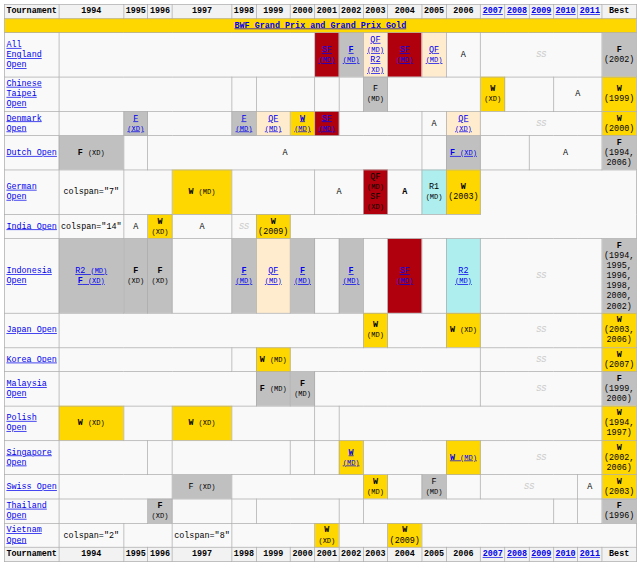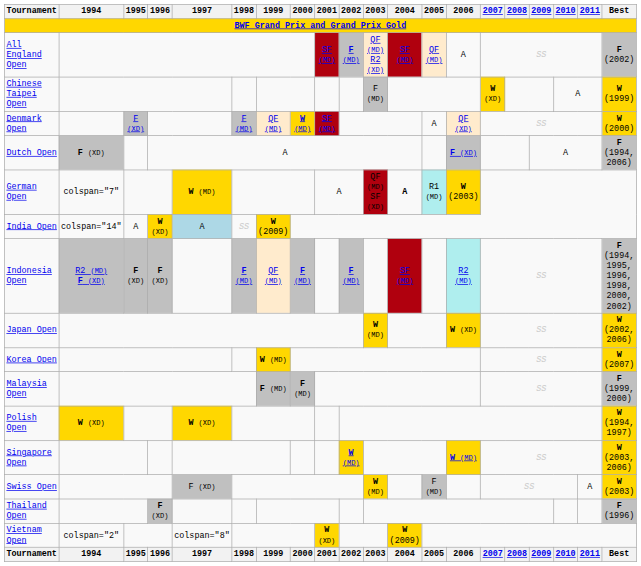(202, 226) no background -> (202, 226) lightblue background
(619, 330) W (2003, 2006) -> (619, 330) W (2002, 2006)
(619, 457) W (2002, 2006) -> (619, 457) W (2003, 2006)
